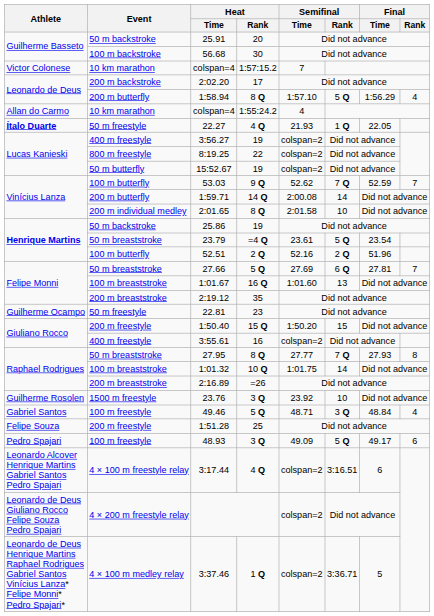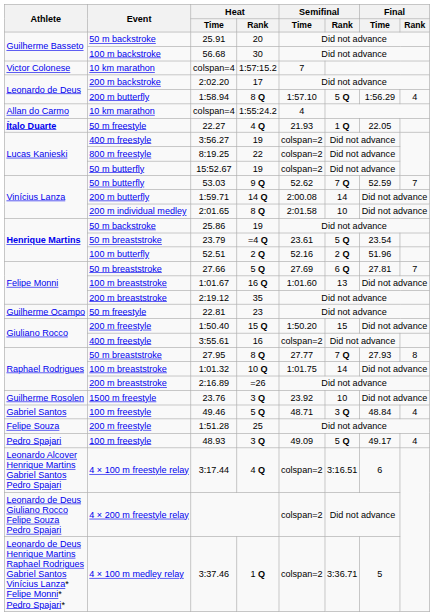(119, 183) 100 m butterfly -> (117, 183) 50 m butterfly
(415, 441) 6 -> (415, 441) 4
